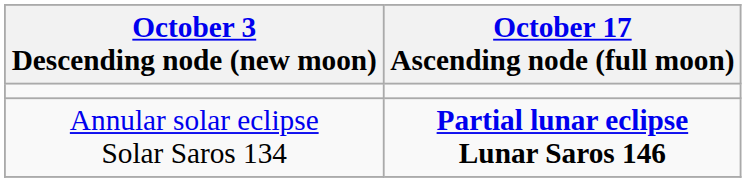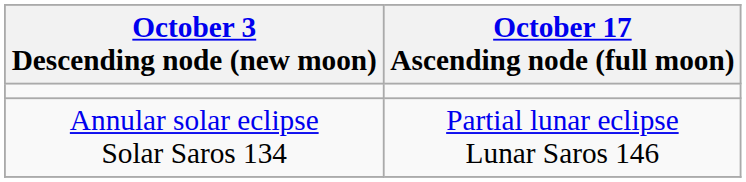(562, 137) bold -> (562, 137) normal
